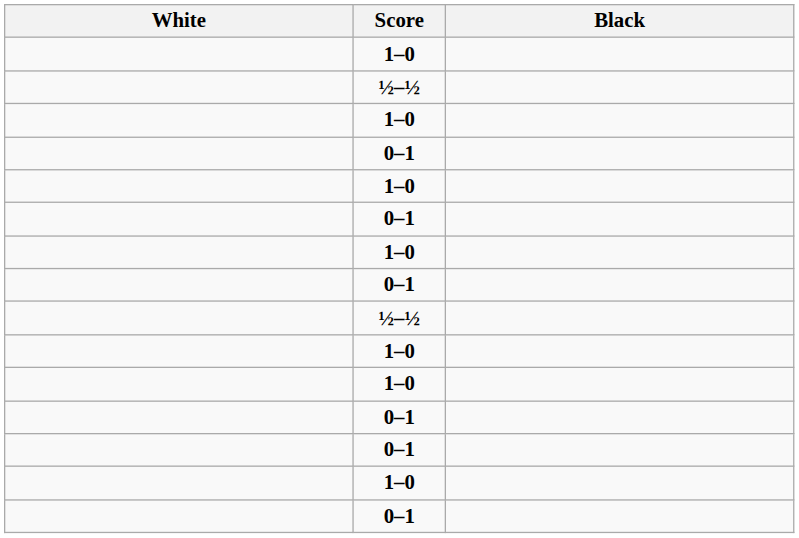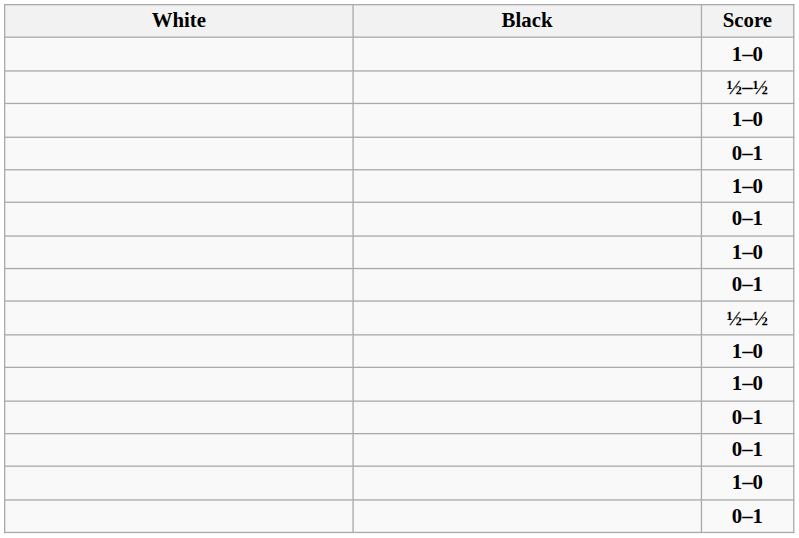columns swapped: (399, 20) <-> (620, 20)
